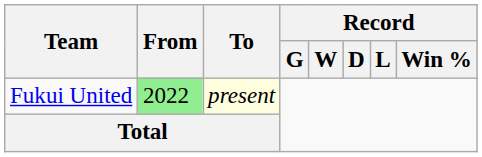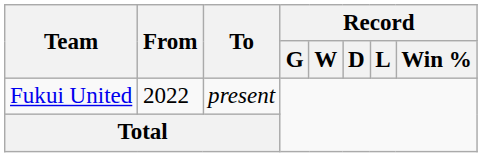(166, 95) lightgreen background -> (166, 95) no background
(242, 95) lightyellow background -> (242, 95) no background
